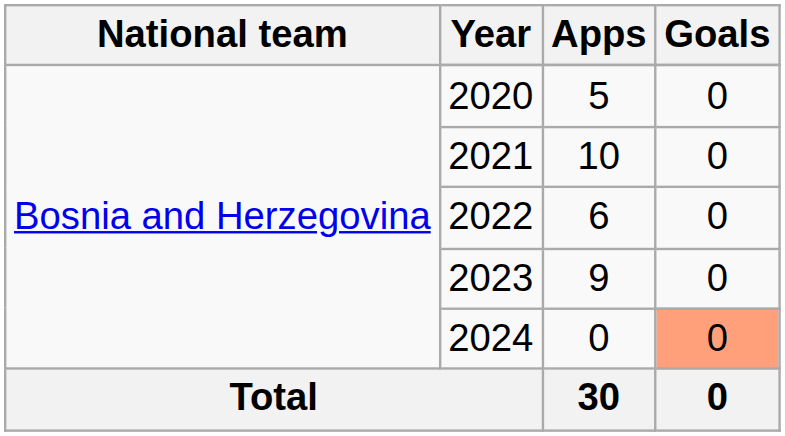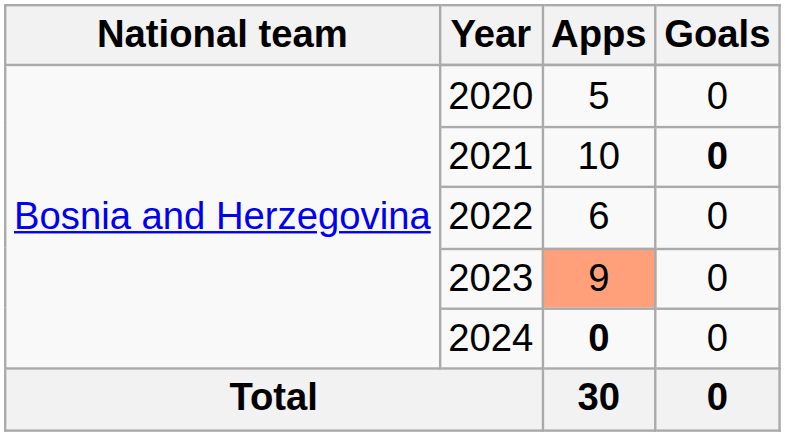(717, 156) normal -> (717, 156) bold
(599, 277) no background -> (599, 277) lightsalmon background
(599, 338) normal -> (599, 338) bold
(717, 338) lightsalmon background -> (717, 338) no background
